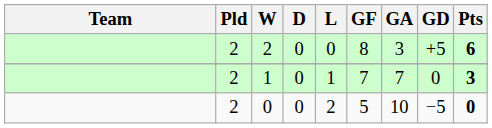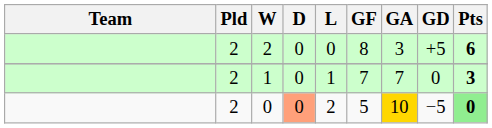(299, 107) no background -> (299, 107) lightsalmon background
(399, 107) no background -> (399, 107) gold background
(471, 107) no background -> (471, 107) lightgreen background
